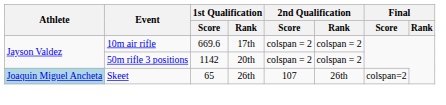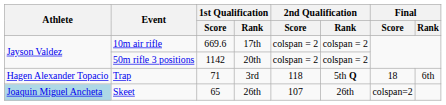+ row: (122, 76)
